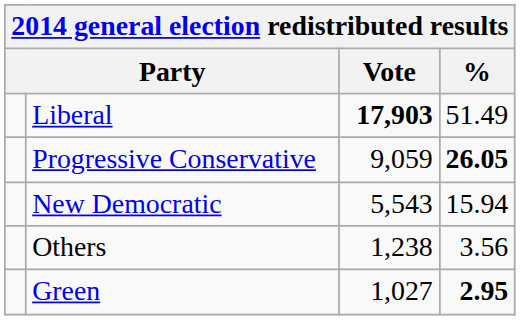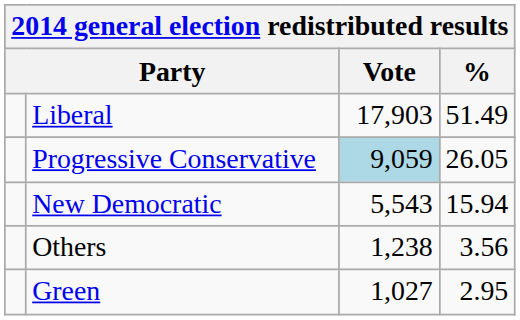(394, 114) bold -> (394, 114) normal
(401, 159) no background -> (401, 159) lightblue background
(477, 159) bold -> (477, 159) normal
(484, 291) bold -> (484, 291) normal
